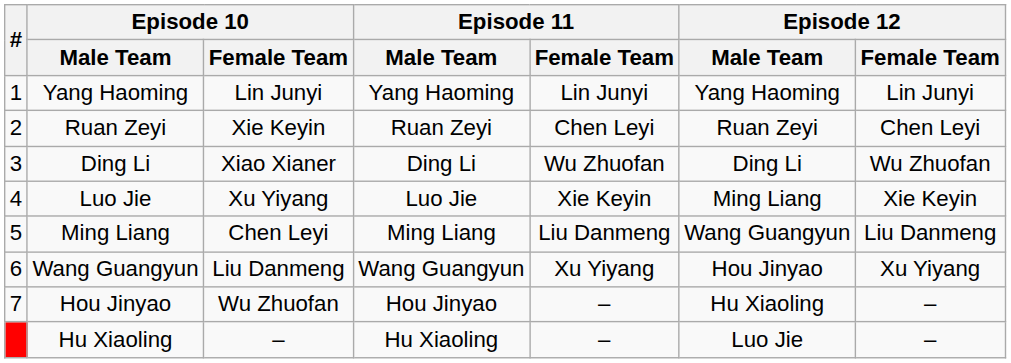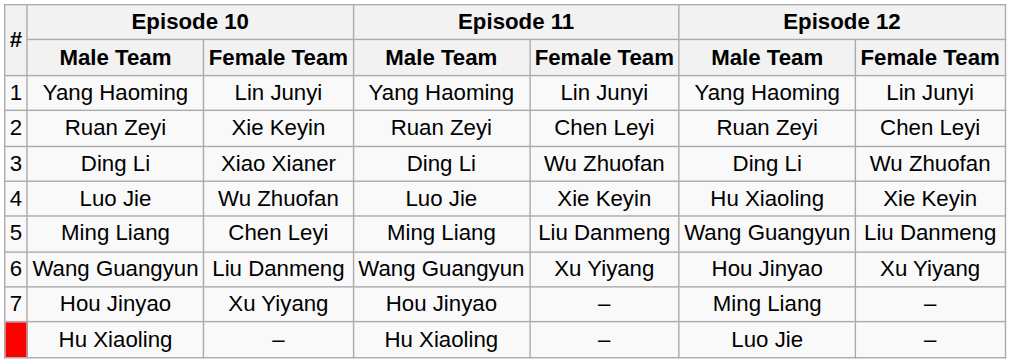(278, 198) Xu Yiyang -> (278, 198) Wu Zhuofan
(767, 198) Ming Liang -> (767, 198) Hu Xiaoling
(278, 304) Wu Zhuofan -> (278, 304) Xu Yiyang
(767, 304) Hu Xiaoling -> (767, 304) Ming Liang
